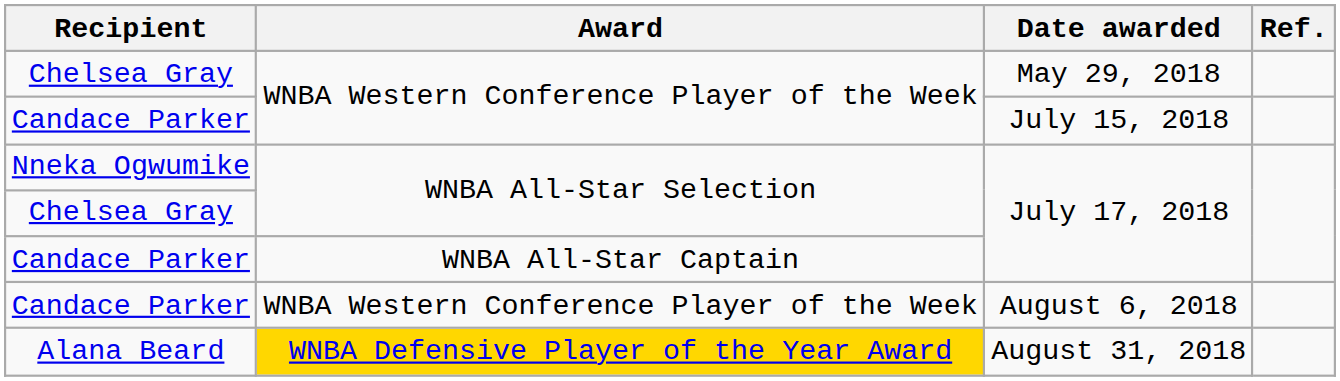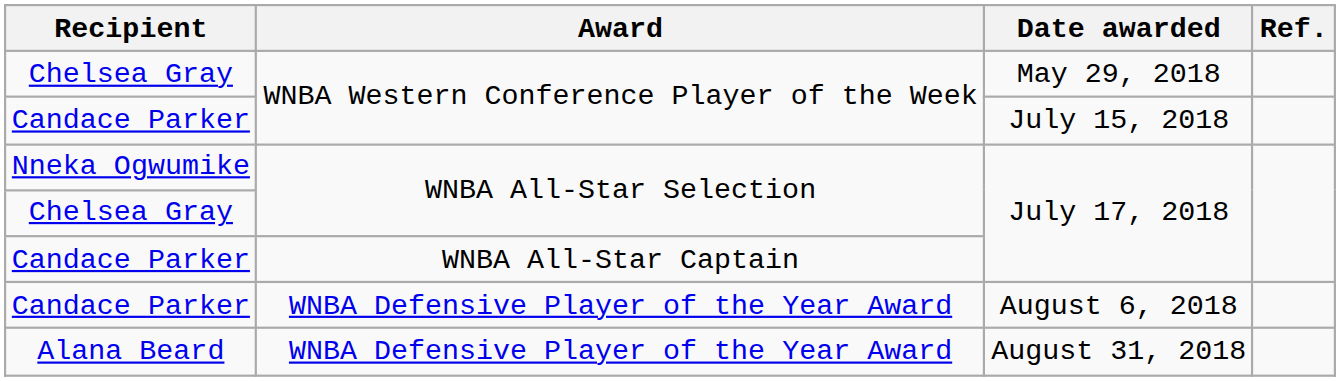(621, 305) WNBA Western Conference Player of the Week -> (621, 305) WNBA Defensive Player of the Year Award
(621, 352) gold background -> (621, 352) no background
